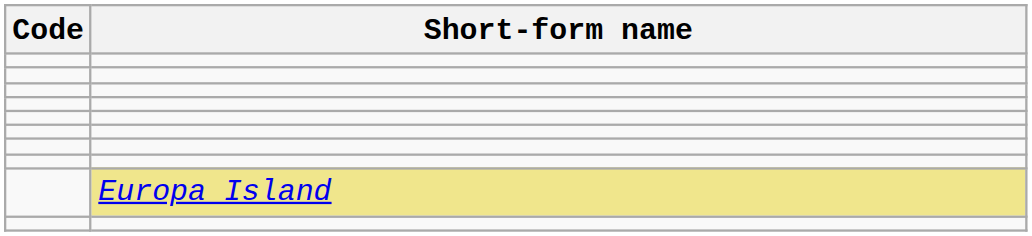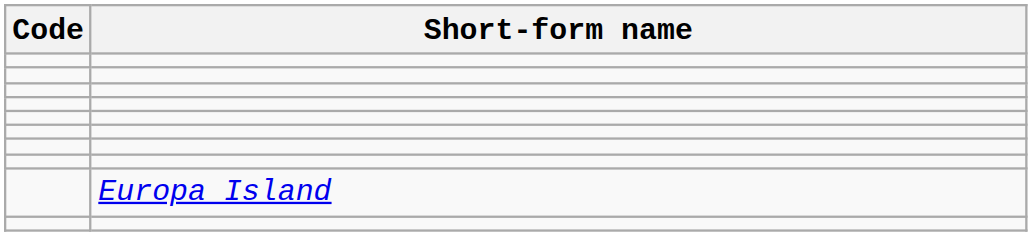(215, 192) khaki background -> (215, 192) no background
